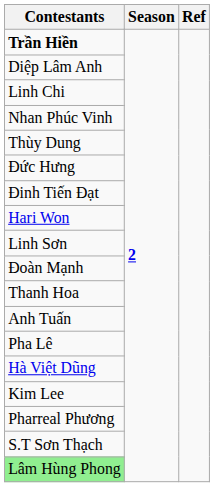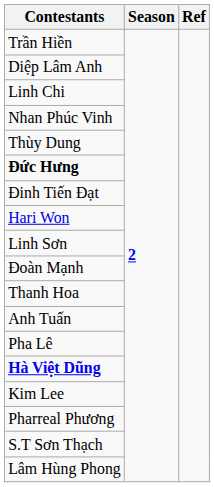(43, 42) bold -> (40, 42) normal
(42, 167) normal -> (43, 167) bold
(52, 368) normal -> (54, 368) bold
(64, 469) lightgreen background -> (64, 469) no background
